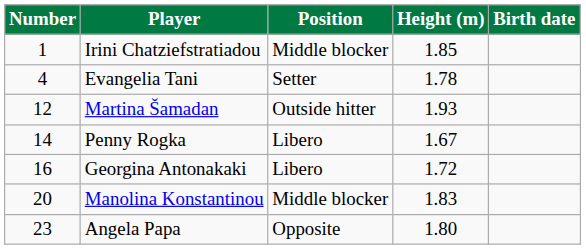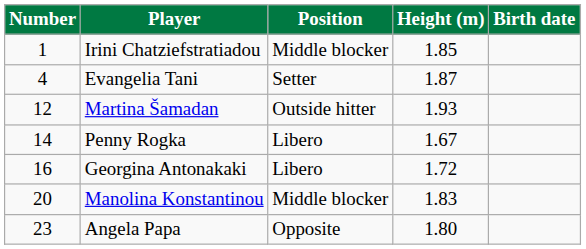(441, 79) 1.78 -> (441, 79) 1.87
